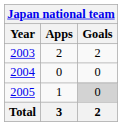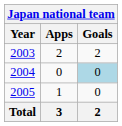(98, 72) no background -> (98, 72) lightblue background
(98, 92) lightgrey background -> (98, 92) no background
